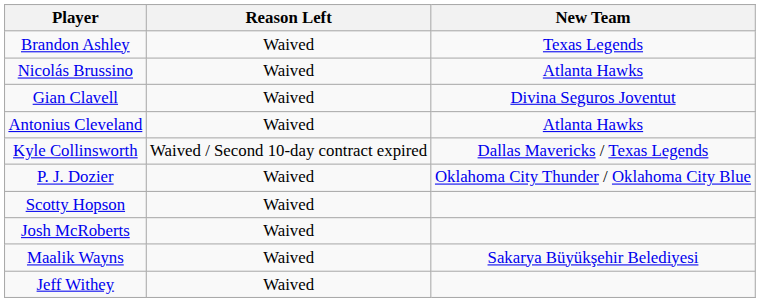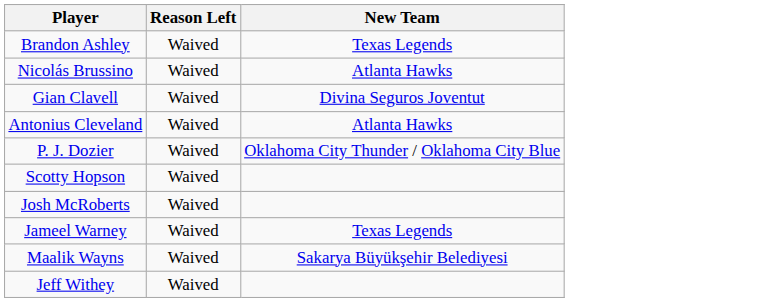- row: (75, 151)
+ row: (75, 230)
